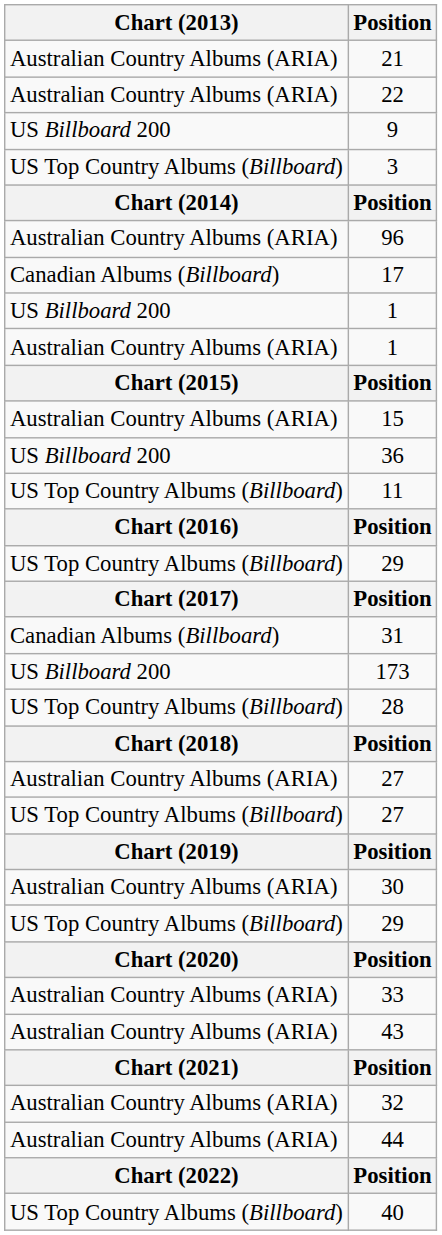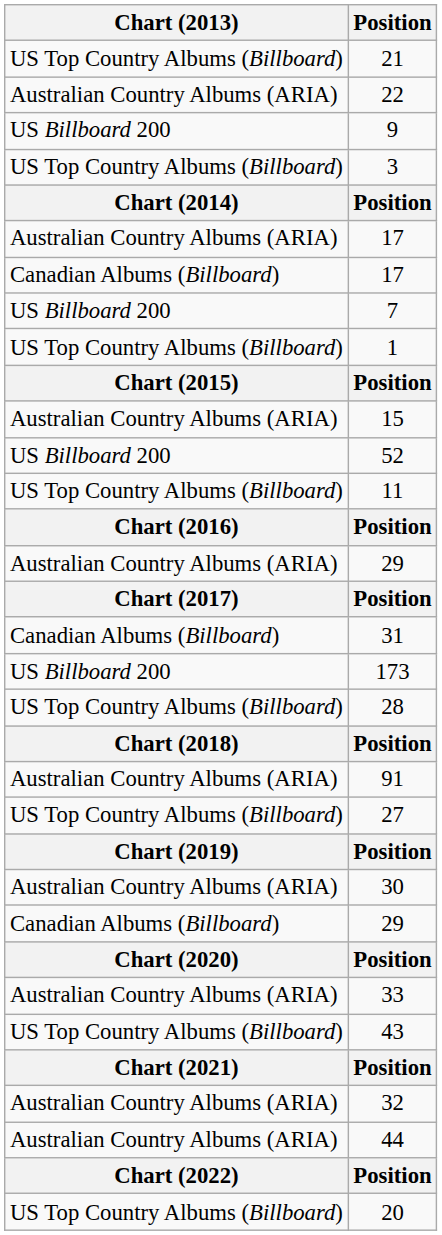(174, 58) Australian Country Albums (ARIA) -> (176, 58) US Top Country Albums (Billboard)
(393, 238) 96 -> (393, 238) 17
(393, 310) 1 -> (393, 310) 7
(174, 346) Australian Country Albums (ARIA) -> (176, 346) US Top Country Albums (Billboard)
(393, 454) 36 -> (393, 454) 52
(176, 563) US Top Country Albums (Billboard) -> (174, 563) Australian Country Albums (ARIA)
(393, 779) 27 -> (393, 779) 91
(176, 923) US Top Country Albums (Billboard) -> (145, 923) Canadian Albums (Billboard)
(174, 1031) Australian Country Albums (ARIA) -> (176, 1031) US Top Country Albums (Billboard)
(393, 1211) 40 -> (393, 1211) 20
